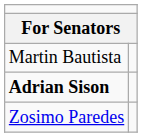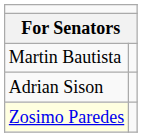(59, 87) bold -> (56, 87) normal
(67, 117) no background -> (67, 117) lightyellow background
